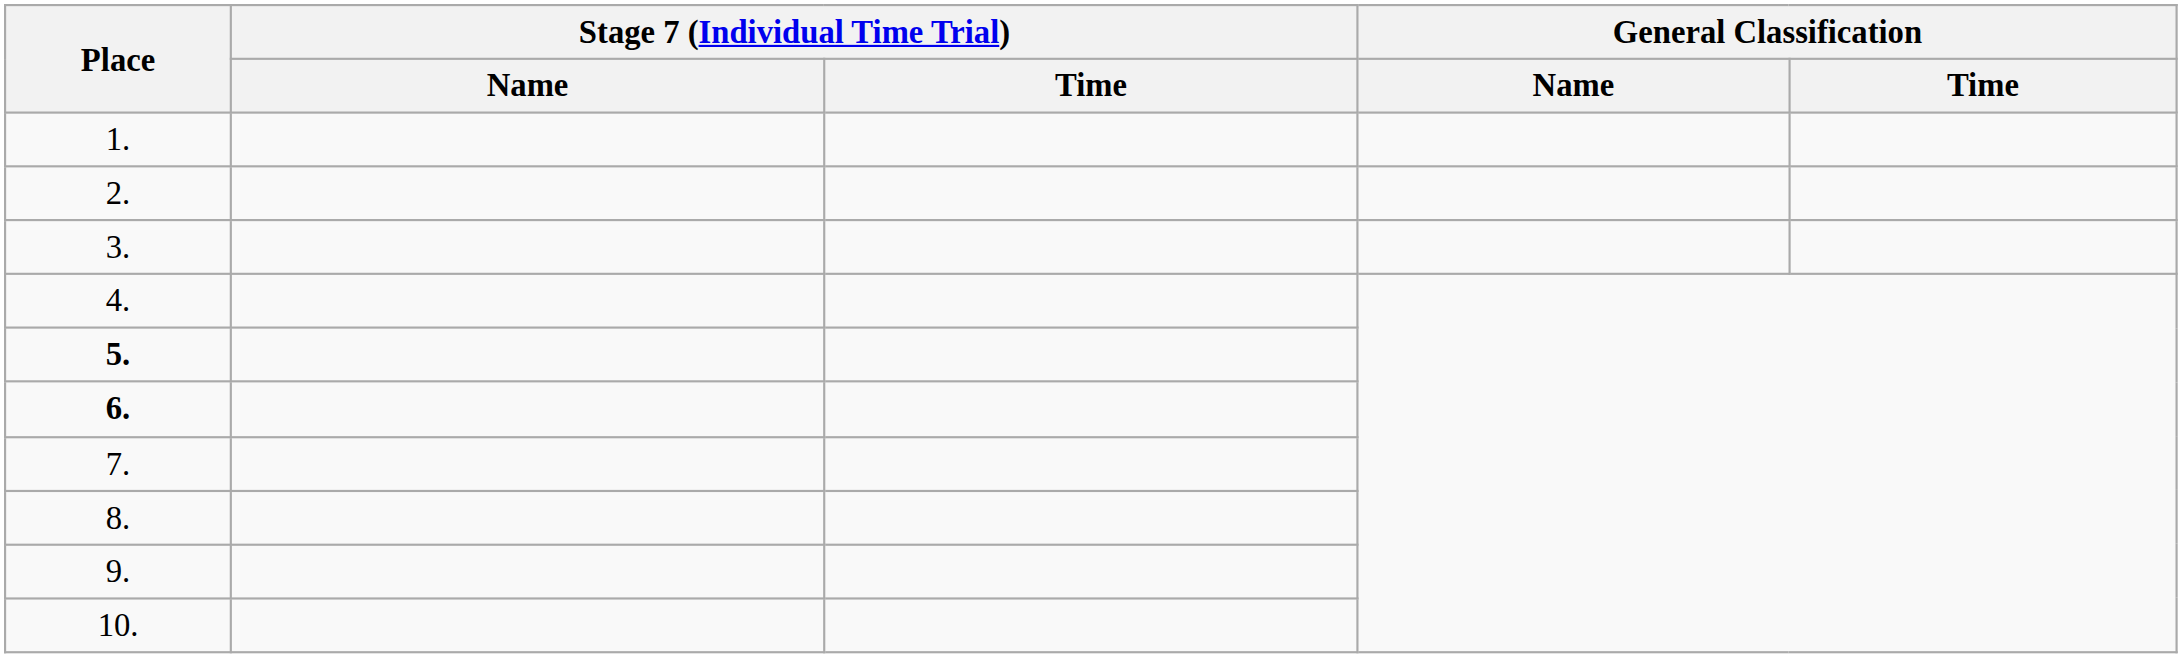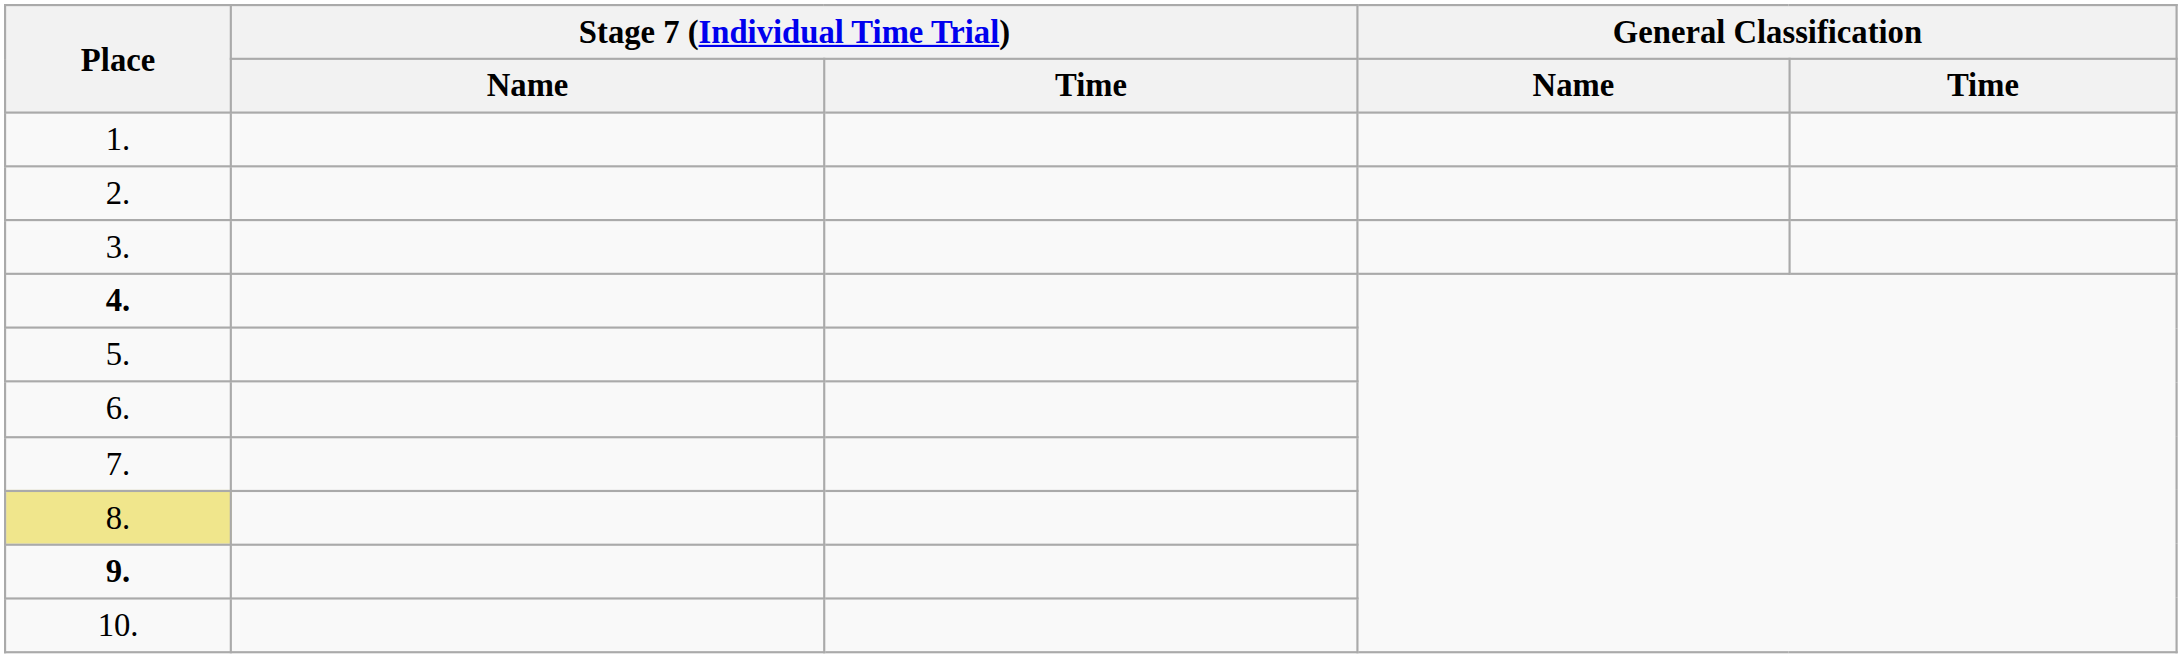(118, 301) normal -> (118, 301) bold
(118, 354) bold -> (118, 354) normal
(118, 408) bold -> (118, 408) normal
(118, 516) no background -> (118, 516) khaki background
(118, 570) normal -> (118, 570) bold
